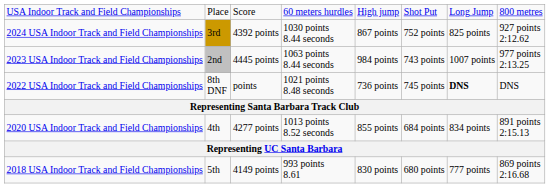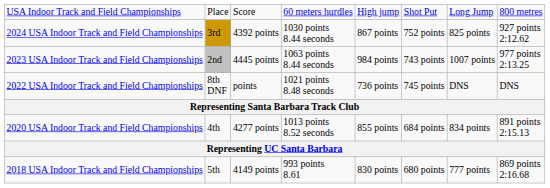(459, 86) bold -> (459, 86) normal
